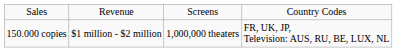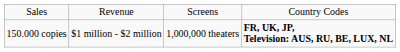(317, 33) normal -> (318, 33) bold
